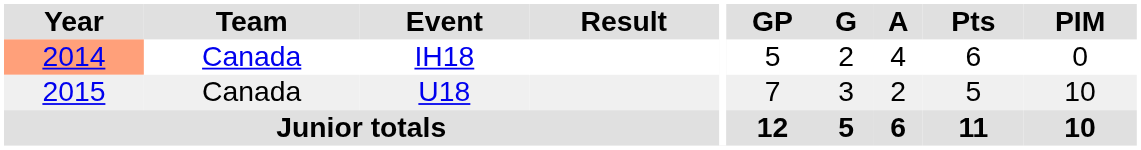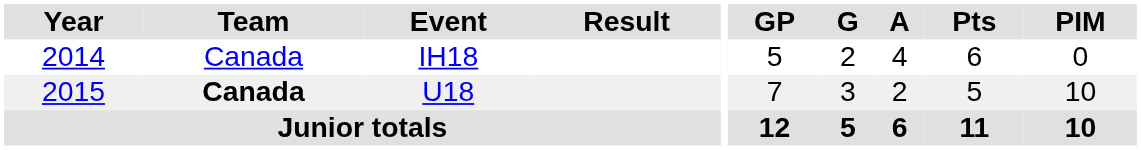(74, 56) lightsalmon background -> (73, 56) no background
(252, 92) normal -> (254, 92) bold
